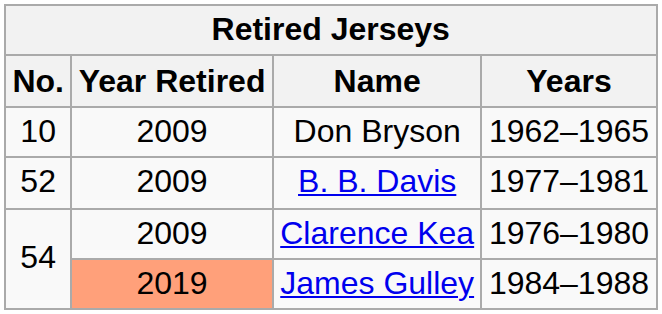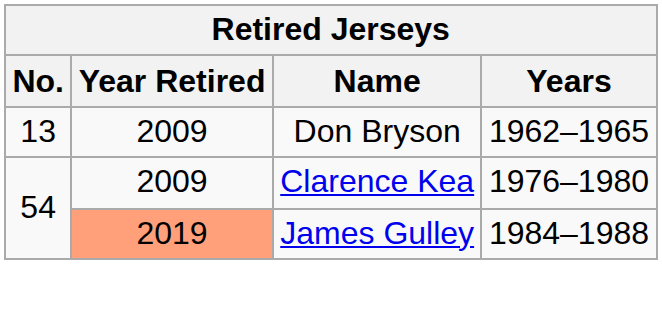(38, 131) 10 -> (38, 131) 13
- row: (377, 182)
